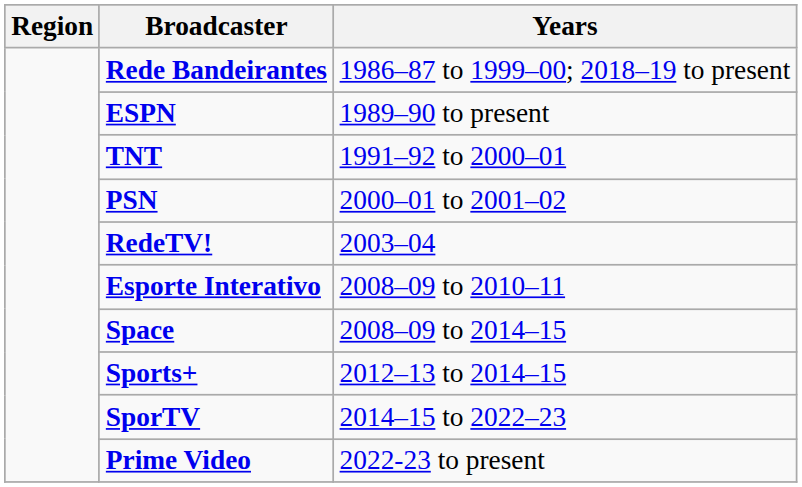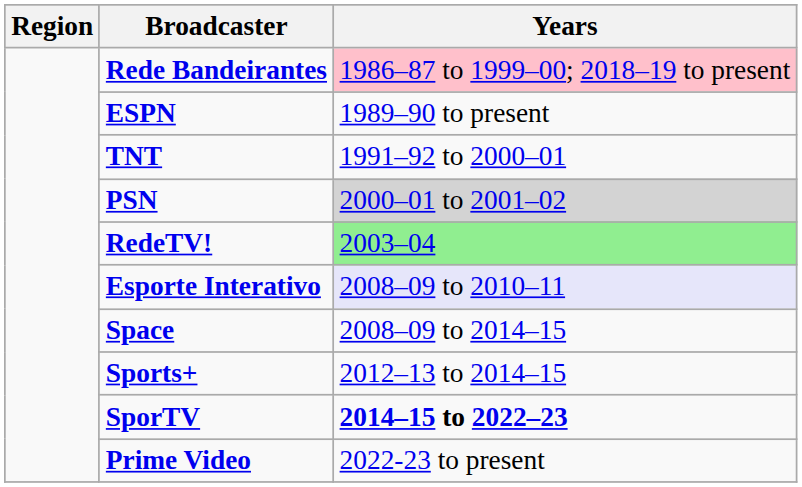(565, 69) no background -> (565, 69) pink background
(453, 199) no background -> (453, 199) lightgrey background
(387, 243) no background -> (387, 243) lightgreen background
(452, 286) no background -> (452, 286) lavender background
(453, 416) normal -> (454, 416) bold
